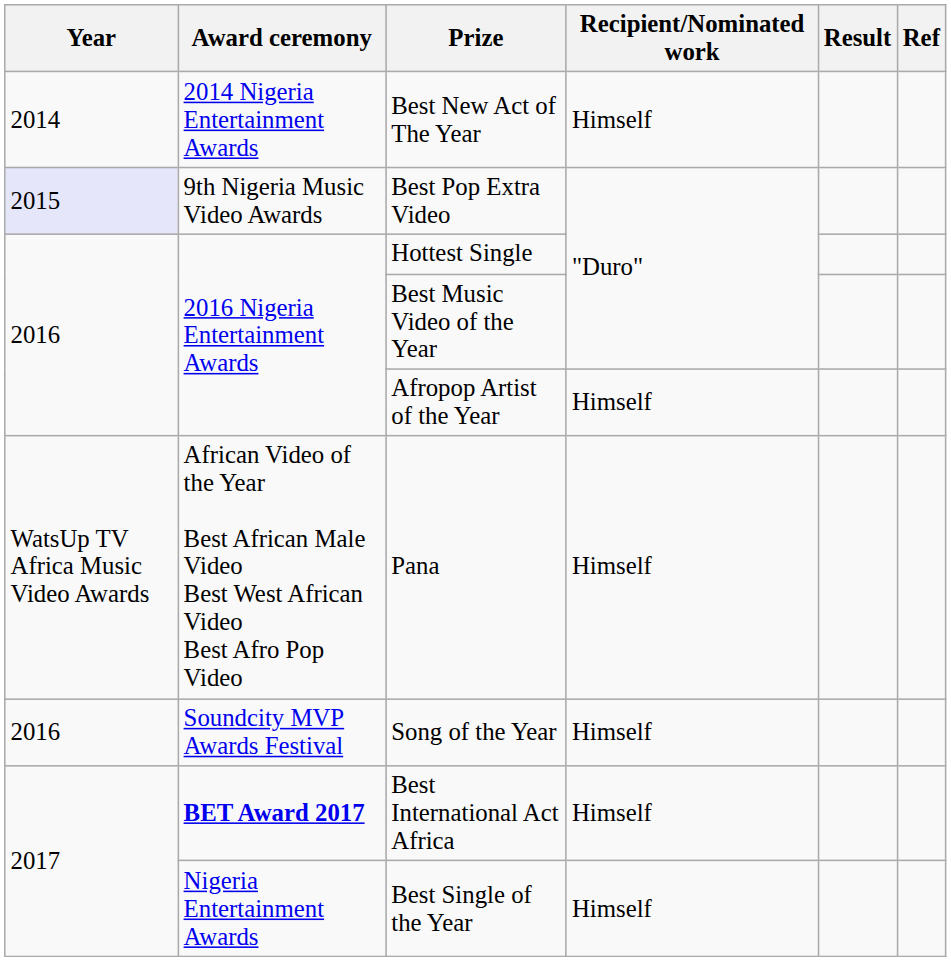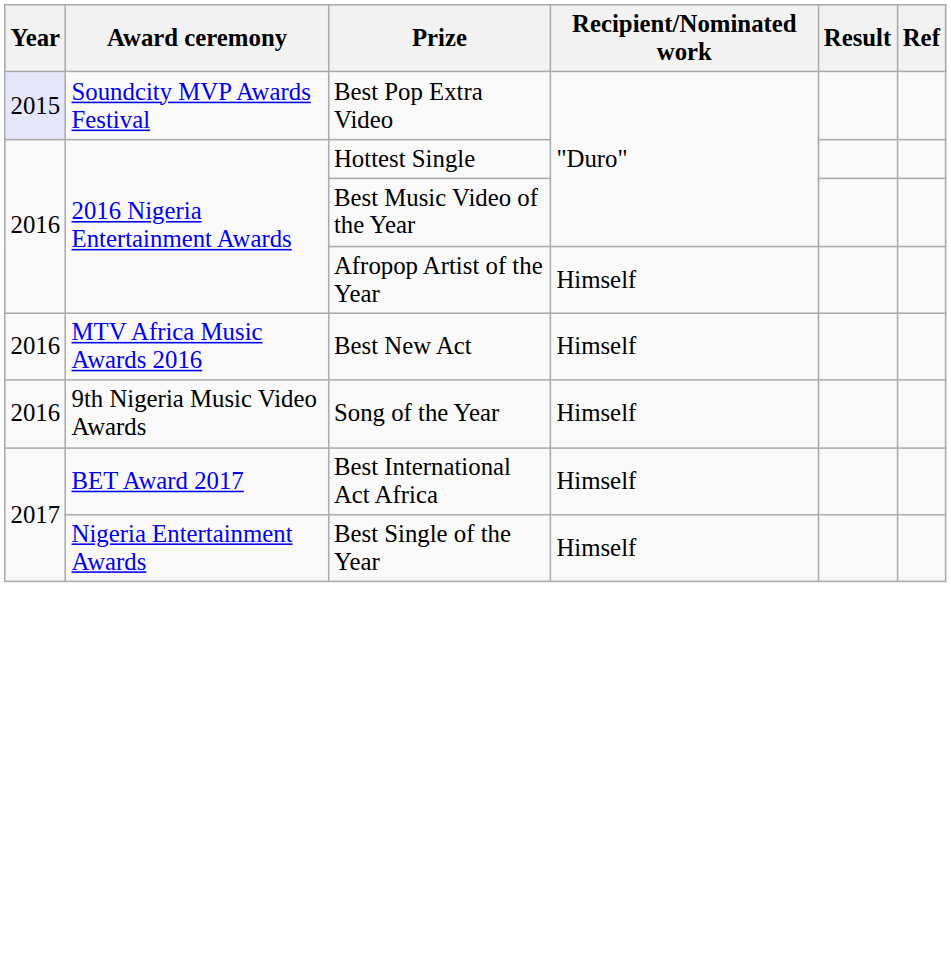- row: (474, 119)
(274, 200) 9th Nigeria Music Video Awards -> (191, 105) Soundcity MVP Awards Festival
+ row: (403, 346)
- row: (415, 567)
(264, 731) Soundcity MVP Awards Festival -> (194, 413) 9th Nigeria Music Video Awards
(274, 813) bold -> (158, 480) normal
